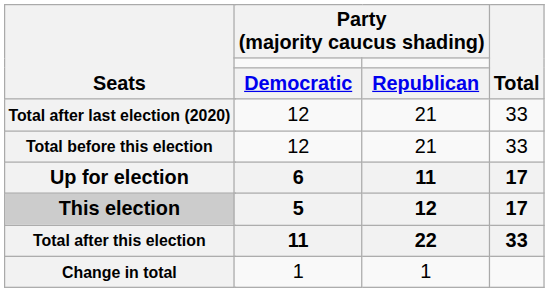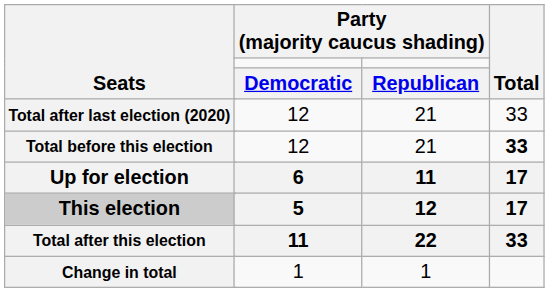(517, 146) normal -> (517, 146) bold
